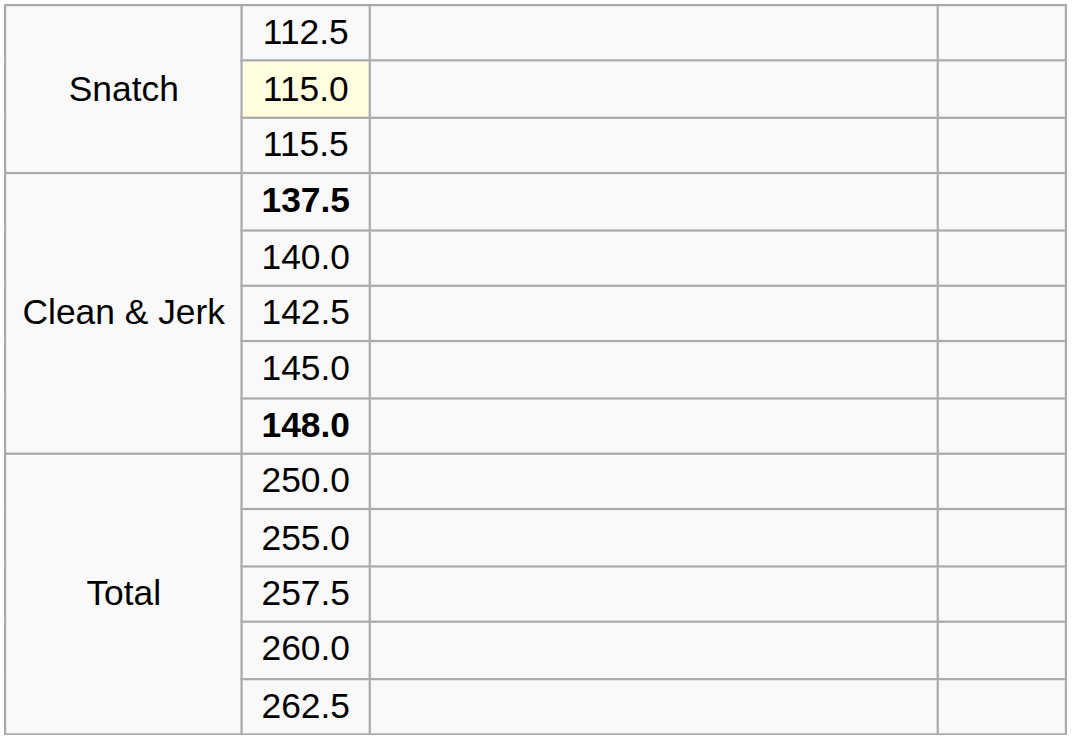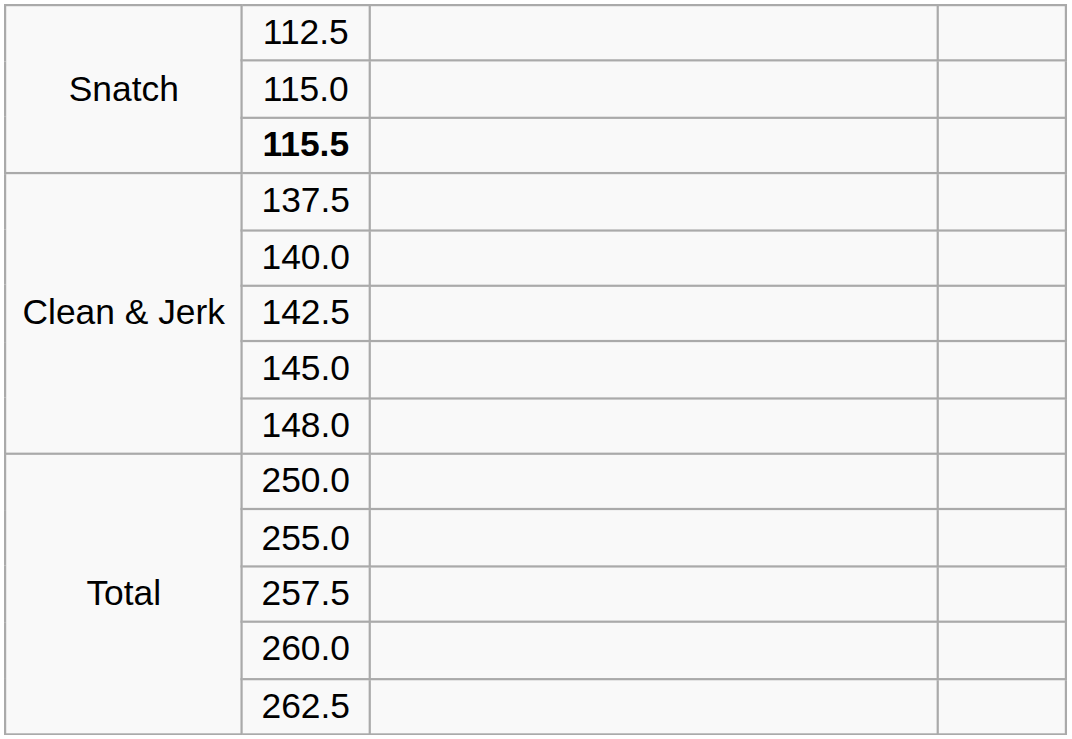(306, 88) lightyellow background -> (306, 88) no background
(306, 144) normal -> (306, 144) bold
(306, 200) bold -> (306, 200) normal
(306, 425) bold -> (306, 425) normal
